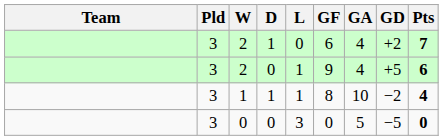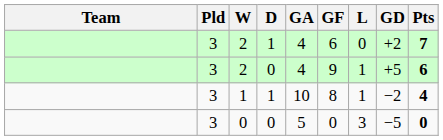columns swapped: (299, 17) <-> (360, 17)
